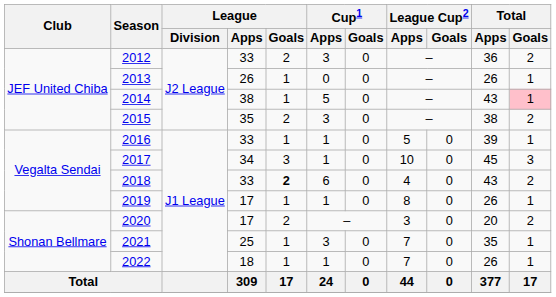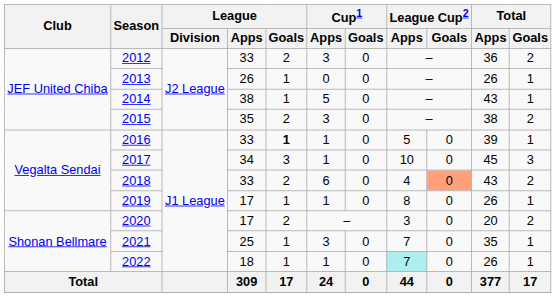(530, 99) pink background -> (530, 99) no background
(286, 139) normal -> (286, 139) bold
(286, 180) bold -> (286, 180) normal
(449, 180) no background -> (449, 180) lightsalmon background
(407, 261) no background -> (407, 261) paleturquoise background
